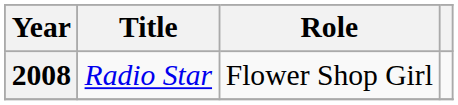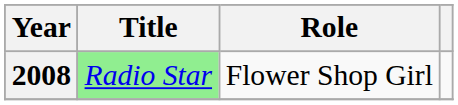(148, 74) no background -> (148, 74) lightgreen background
